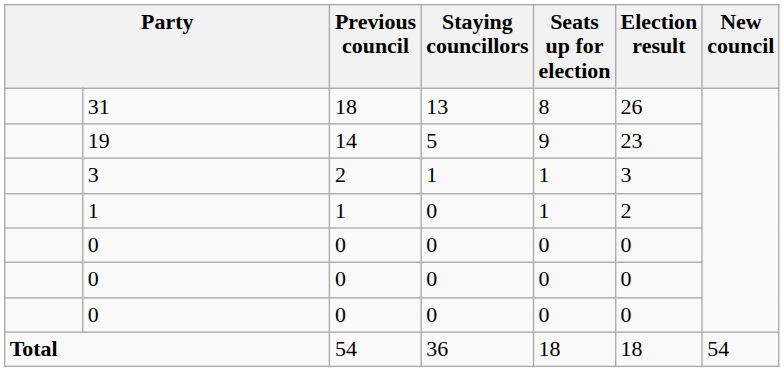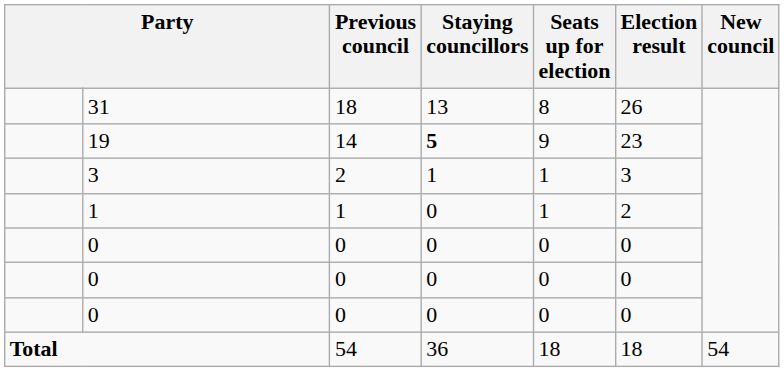(432, 140) normal -> (432, 140) bold
